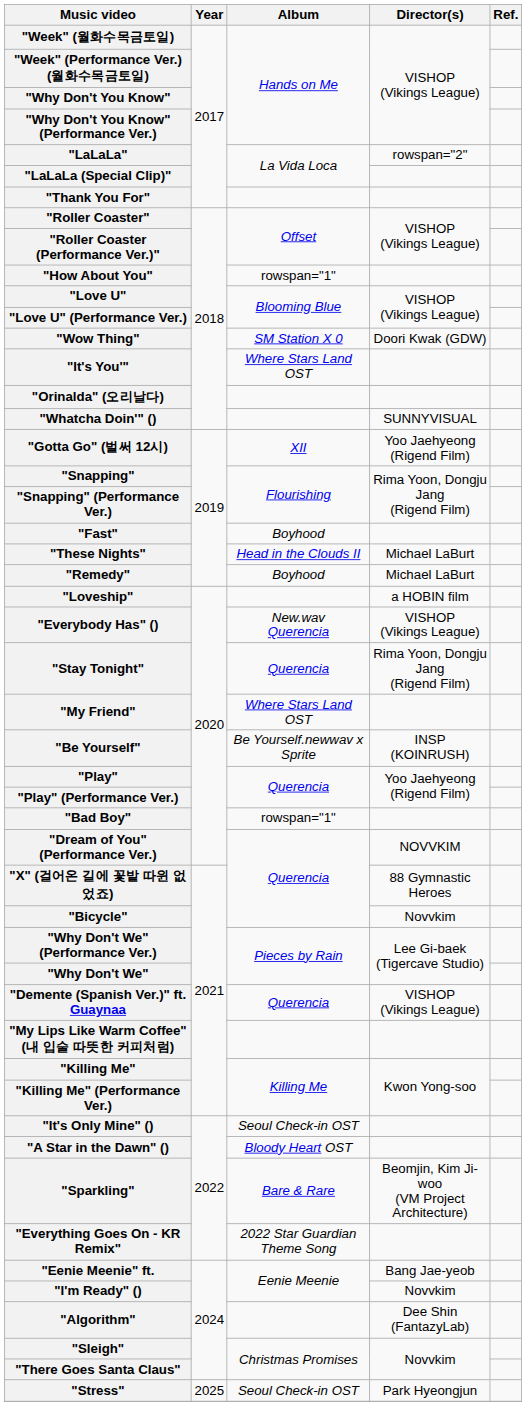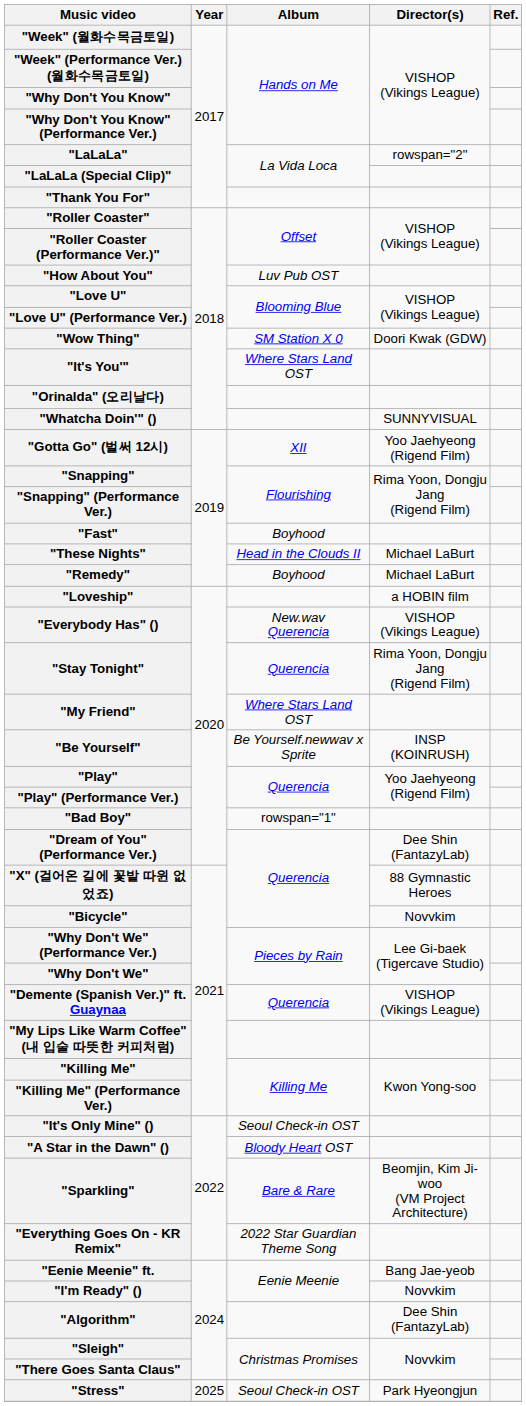(298, 275) rowspan="1" -> (298, 275) Luv Pub OST
(430, 847) NOVVKIM -> (430, 847) Dee Shin (FantazyLab)
